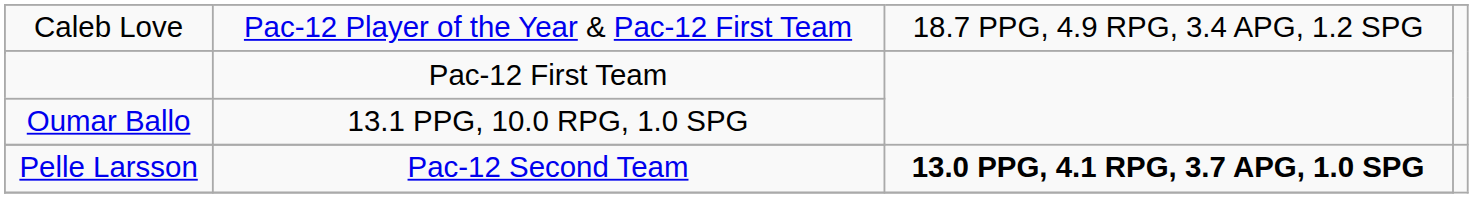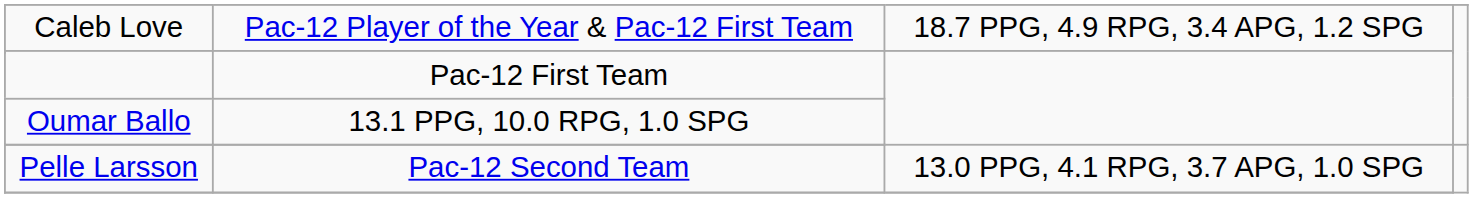(1168, 167) bold -> (1169, 167) normal
